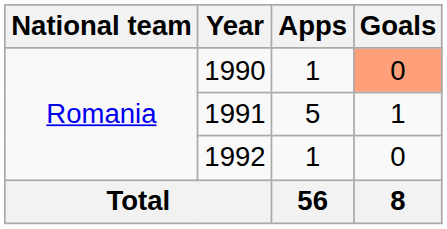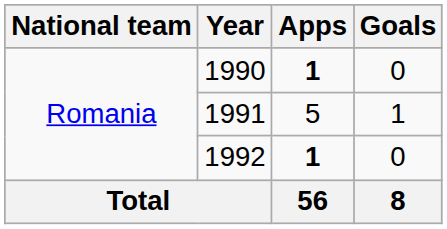(313, 69) normal -> (313, 69) bold
(398, 69) lightsalmon background -> (398, 69) no background
(313, 157) normal -> (313, 157) bold
